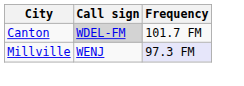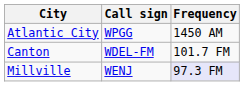+ row: (53, 33)
(101, 33) lightgrey background -> (129, 52) no background
